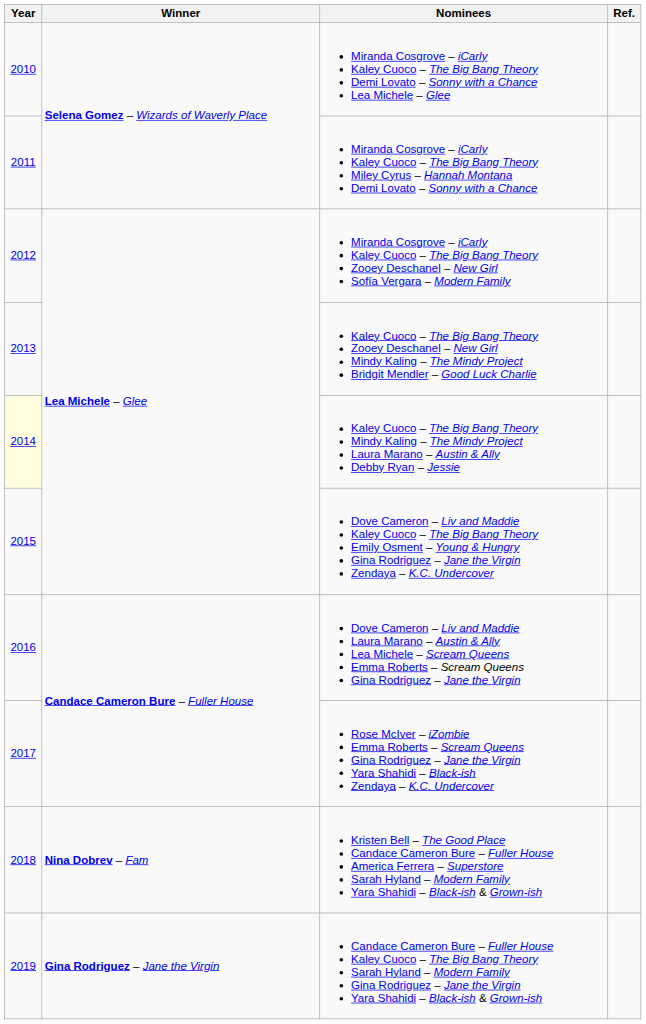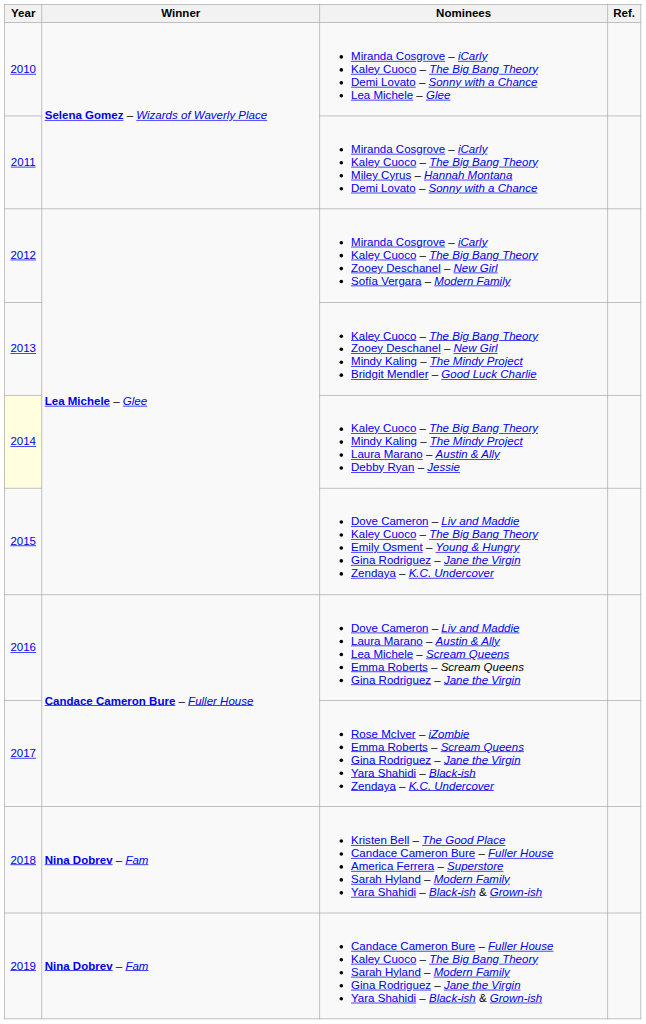(132, 966) Gina Rodriguez – Jane the Virgin -> (97, 966) Nina Dobrev – Fam
